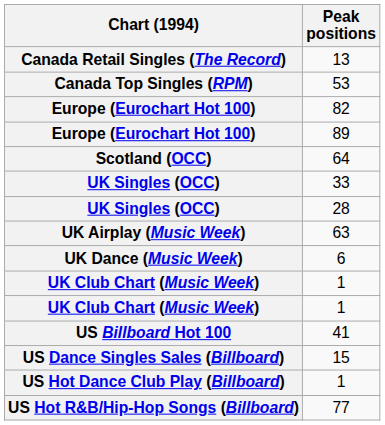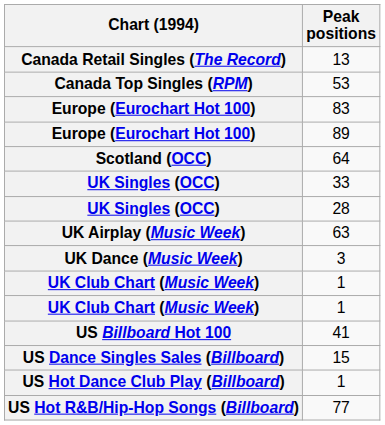(341, 109) 82 -> (341, 109) 83
(341, 258) 6 -> (341, 258) 3
